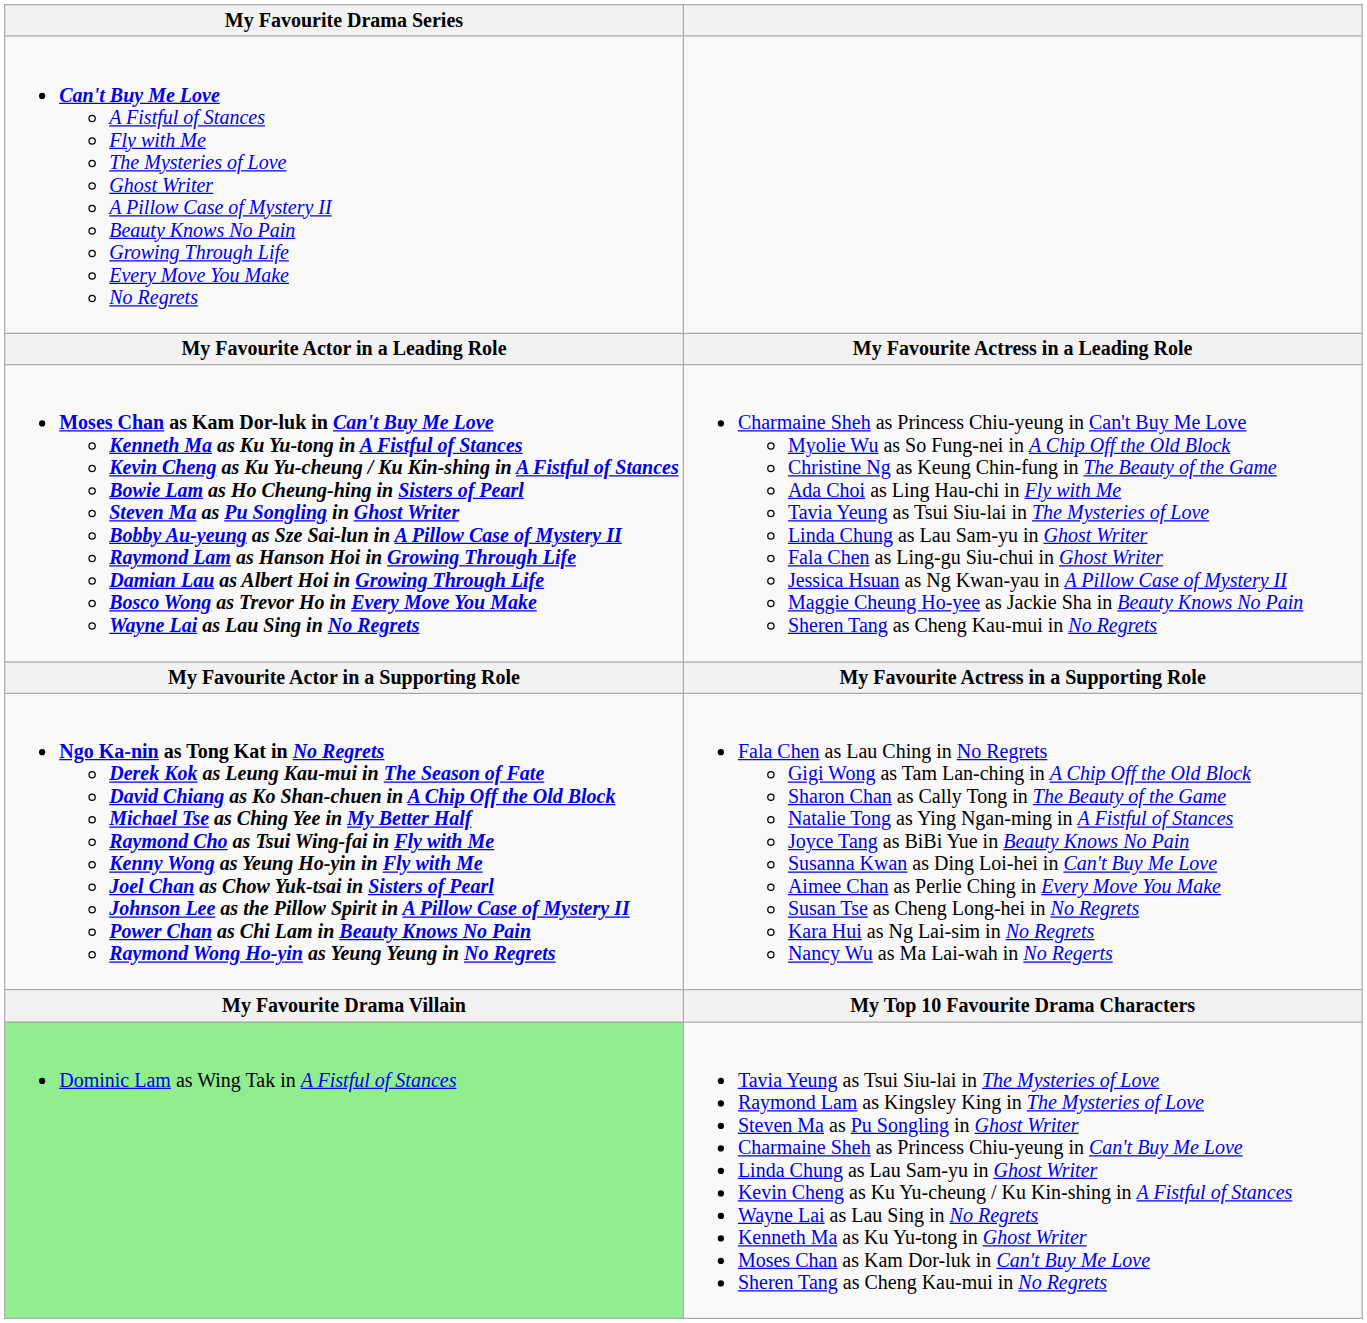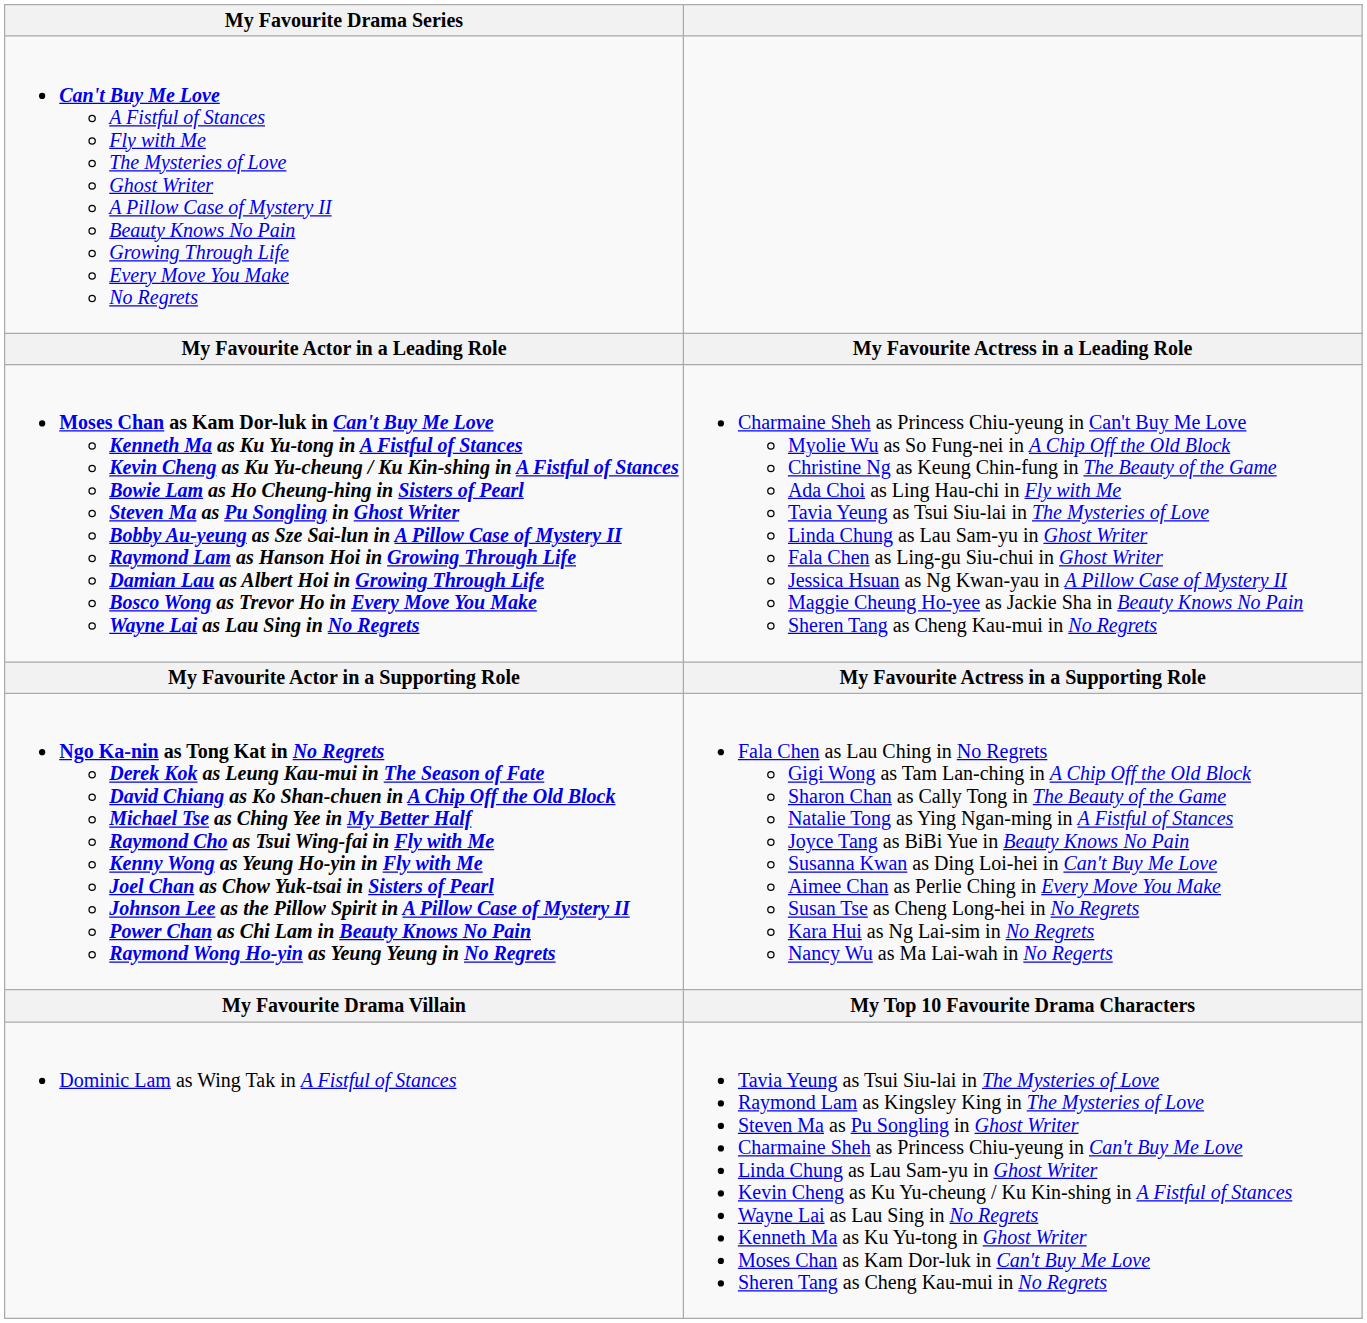(344, 1080) lightgreen background -> (344, 1080) no background
